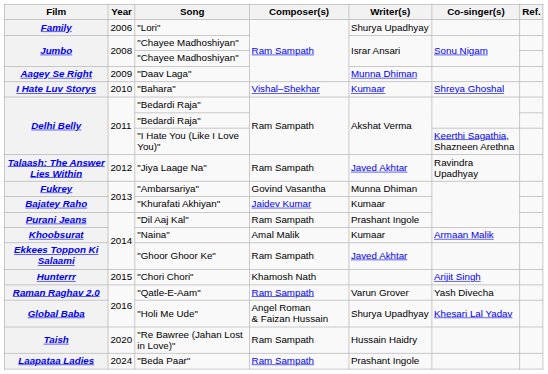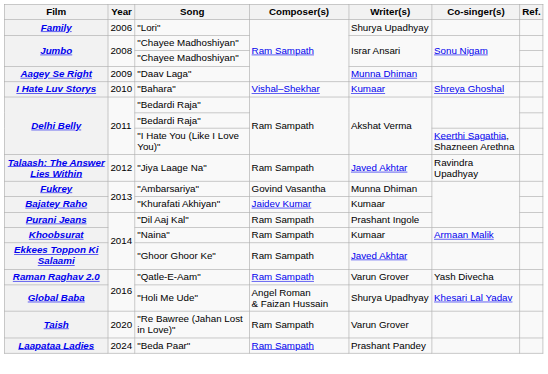(275, 235) Amal Malik -> (283, 235) Ram Sampath
- row: (56, 277)
(384, 340) Hussain Haidry -> (380, 324) Varun Grover
(385, 361) Prashant Ingole -> (388, 345) Prashant Pandey
